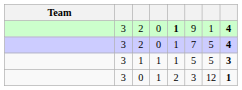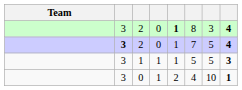(193, 28) 9 -> (193, 28) 8
(211, 28) 1 -> (211, 28) 3
(123, 45) normal -> (123, 45) bold
(193, 77) 3 -> (193, 77) 4
(211, 77) 12 -> (211, 77) 10
